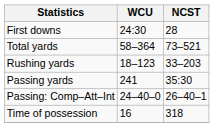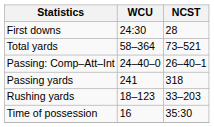rows swapped: (41, 63) <-> (61, 97)
(179, 80) 35:30 -> (174, 80) 318
(174, 113) 318 -> (179, 113) 35:30
